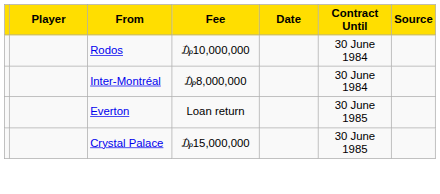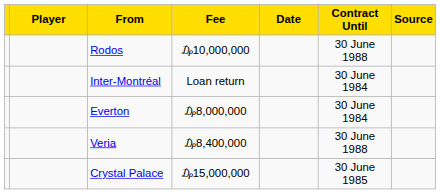(355, 50) 30 June 1984 -> (355, 50) 30 June 1988
(216, 81) ₯8,000,000 -> (216, 81) Loan return
(216, 112) Loan return -> (216, 112) ₯8,000,000
(355, 112) 30 June 1985 -> (355, 112) 30 June 1984
+ row: (103, 143)
